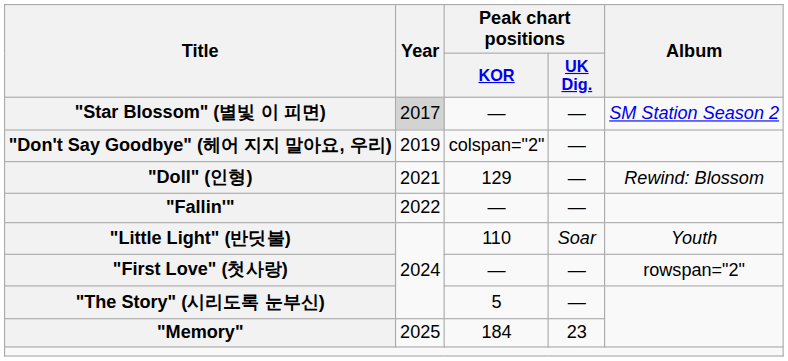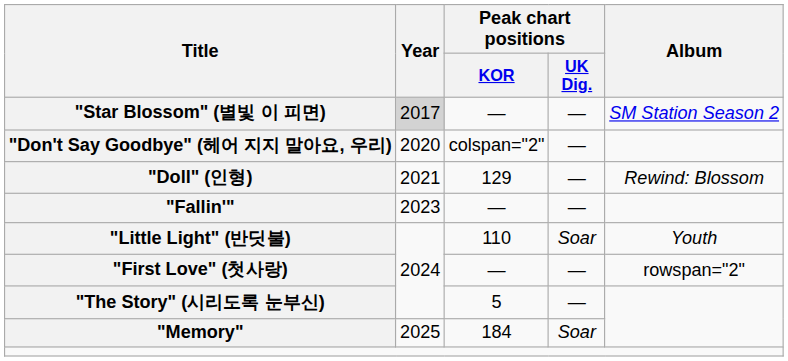(420, 145) 2019 -> (420, 145) 2020
(420, 207) 2022 -> (420, 207) 2023
(577, 332) 23 -> (577, 332) Soar
